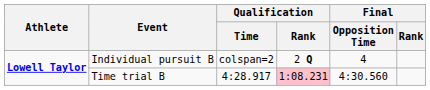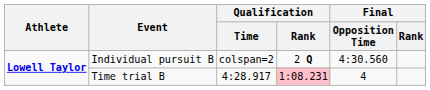(363, 59) 4 -> (363, 59) 4:30.560
(363, 76) 4:30.560 -> (363, 76) 4
